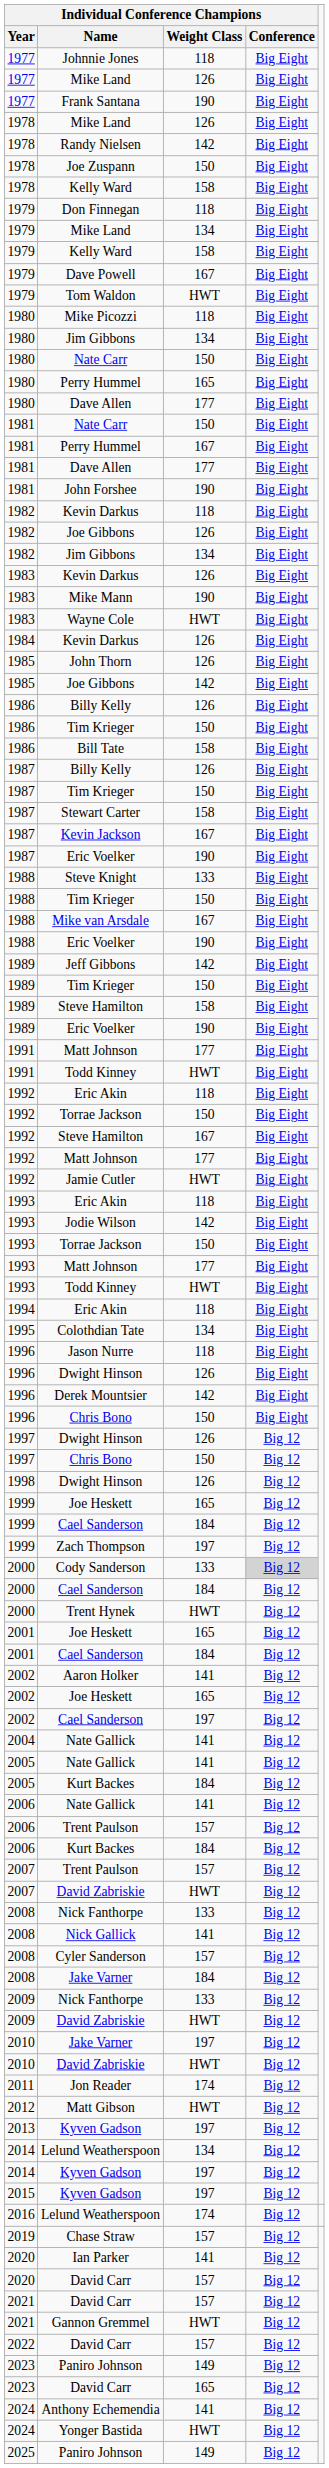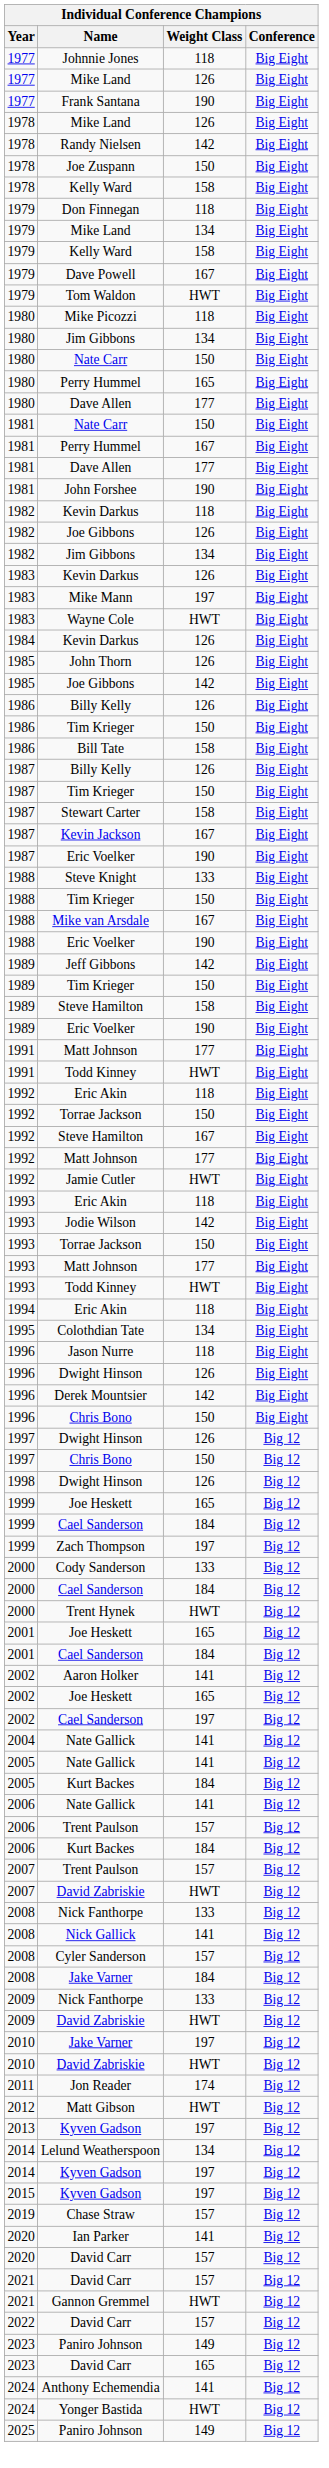(204, 597) 190 -> (204, 597) 197
(282, 1568) lightgrey background -> (282, 1568) no background
- row: (21, 2215)
